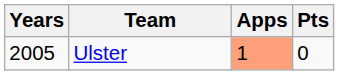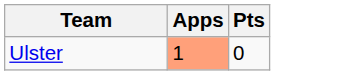- column: (37, 20)
